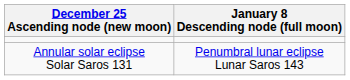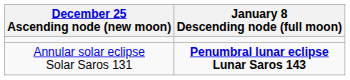(259, 58) normal -> (259, 58) bold
